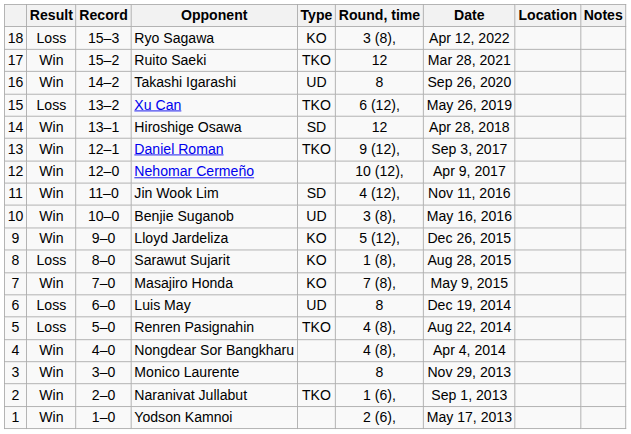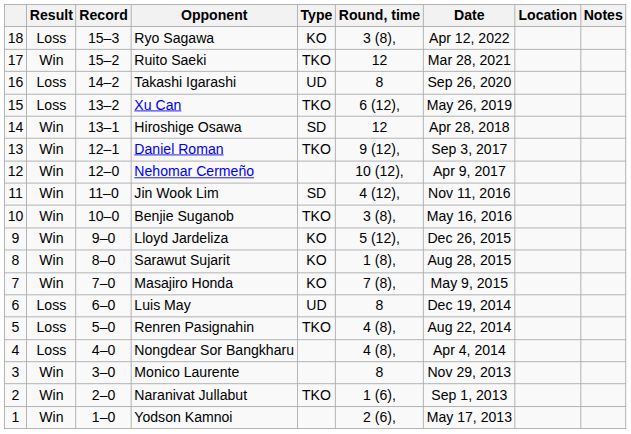(51, 82) Win -> (51, 82) Loss
(316, 216) UD -> (316, 216) TKO
(51, 261) Loss -> (51, 261) Win
(51, 350) Win -> (51, 350) Loss
